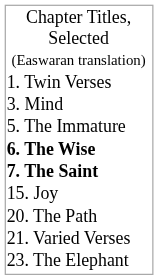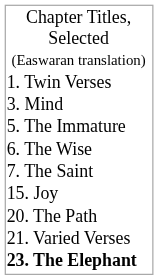(51, 148) bold -> (49, 148) normal
(52, 170) bold -> (50, 170) normal
(68, 260) normal -> (72, 260) bold
